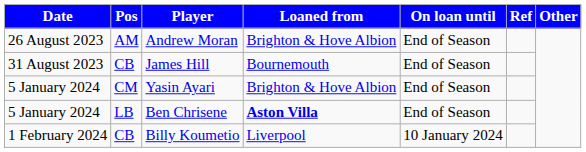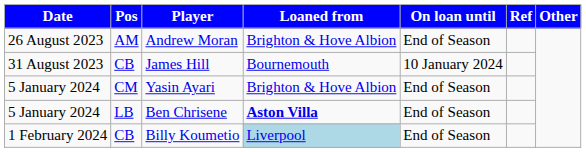(447, 64) End of Season -> (453, 64) 10 January 2024
(276, 135) no background -> (276, 135) lightblue background
(453, 135) 10 January 2024 -> (447, 135) End of Season
